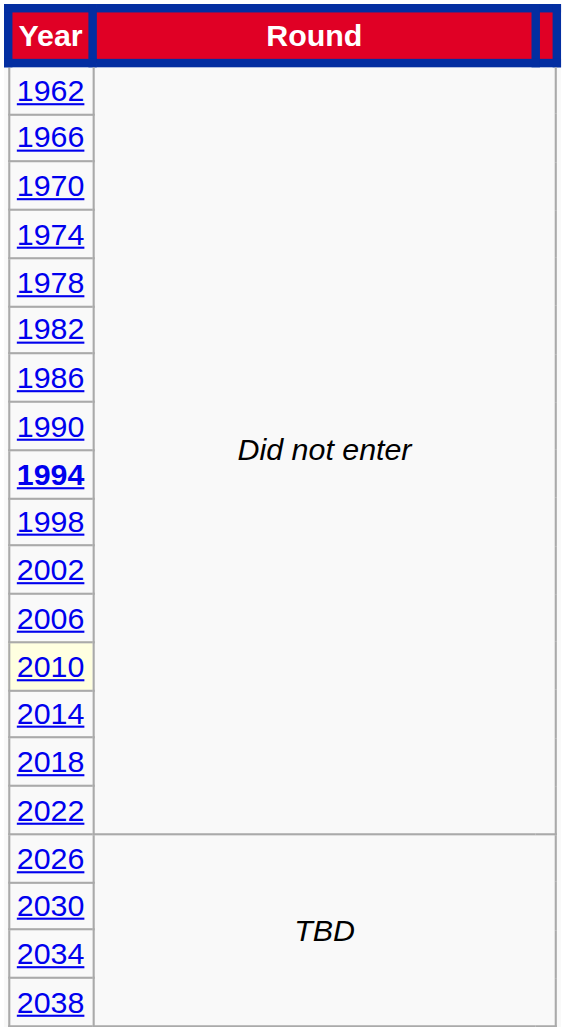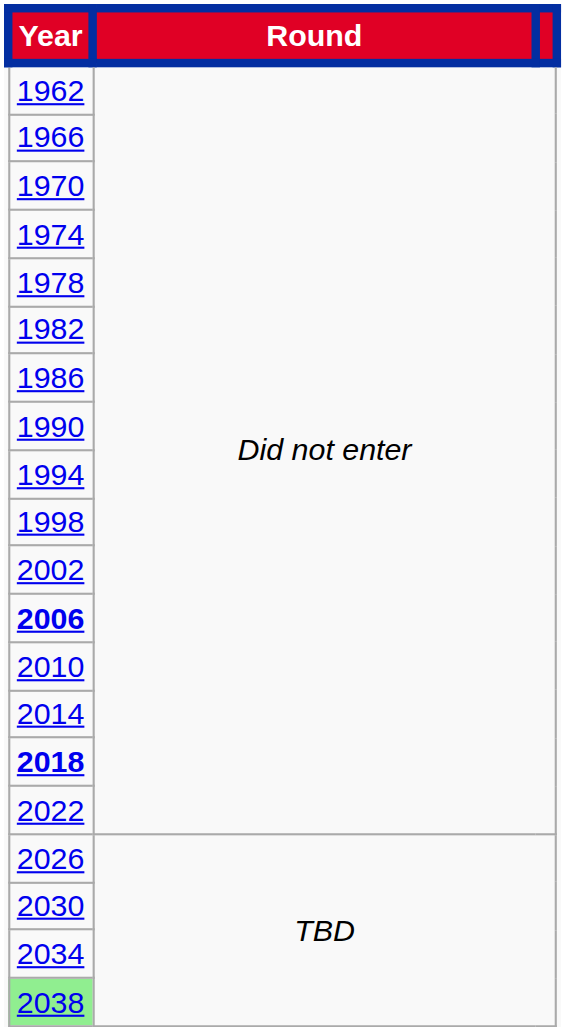(51, 474) bold -> (51, 474) normal
(51, 618) normal -> (51, 618) bold
(51, 666) lightyellow background -> (51, 666) no background
(51, 762) normal -> (51, 762) bold
(51, 1002) no background -> (51, 1002) lightgreen background
